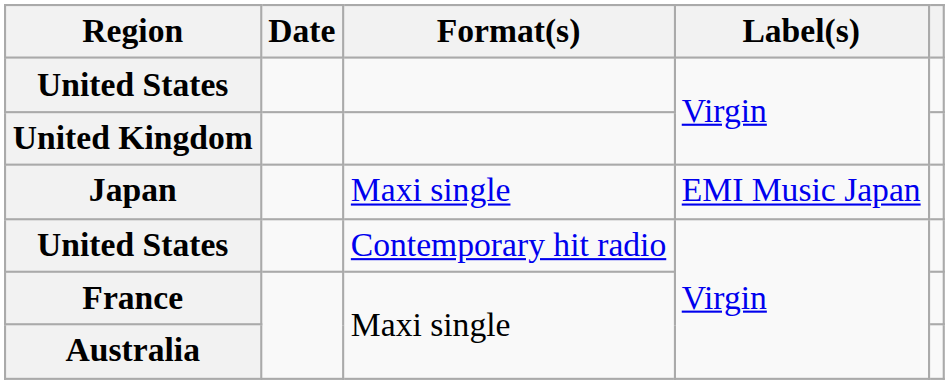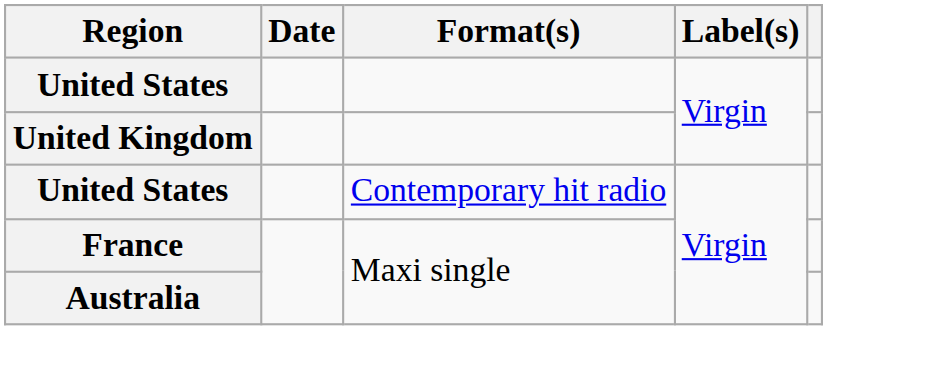- row: (133, 191)
